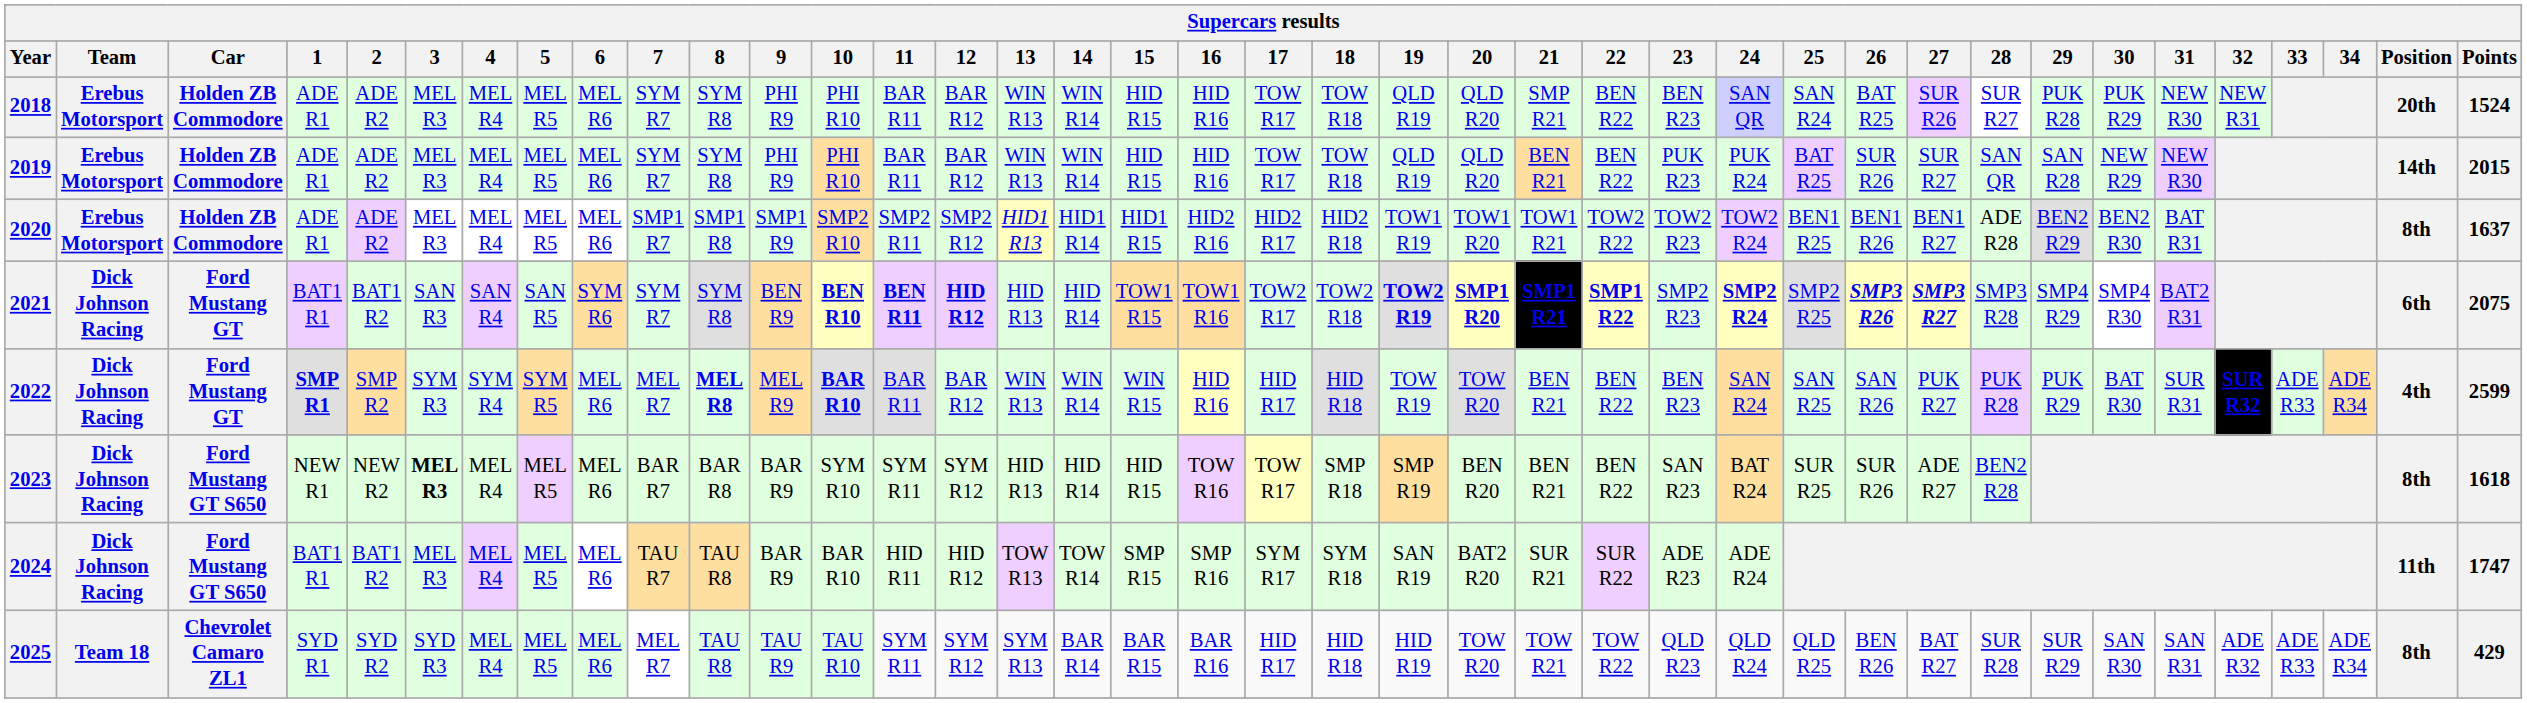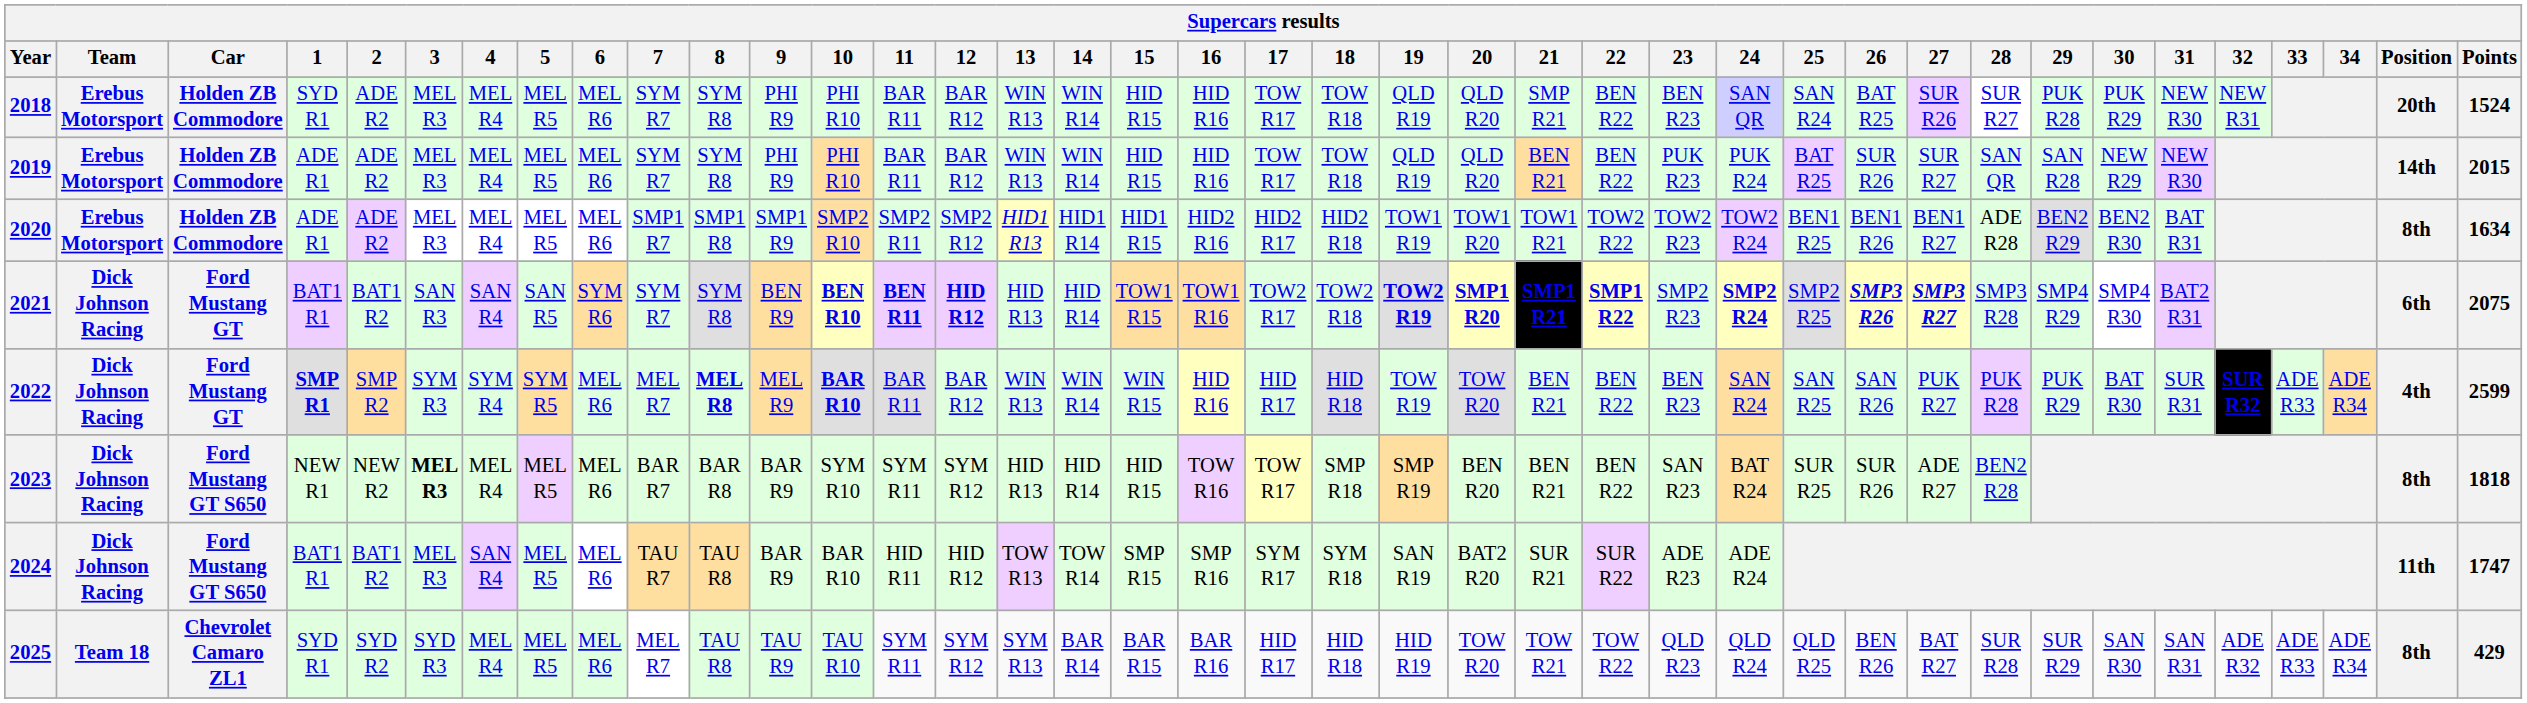(317, 106) ADE R1 -> (317, 106) SYD R1
(2489, 229) 1637 -> (2489, 229) 1634
(2489, 478) 1618 -> (2489, 478) 1818
(490, 566) MEL R4 -> (491, 566) SAN R4
